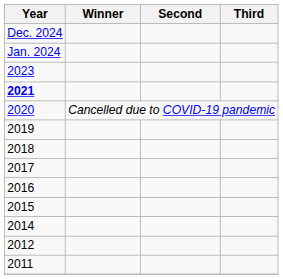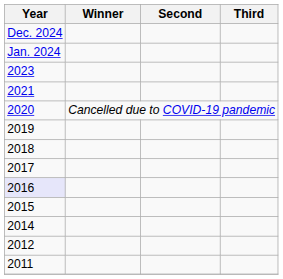(21, 91) bold -> (21, 91) normal
(21, 187) no background -> (21, 187) lavender background
